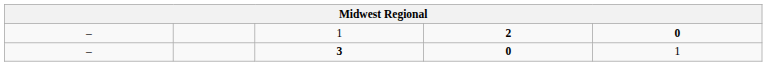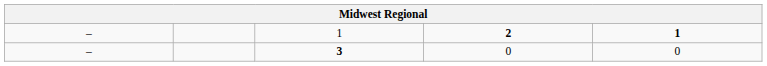(677, 33) 0 -> (677, 33) 1
(508, 52) bold -> (508, 52) normal
(677, 52) 1 -> (677, 52) 0
